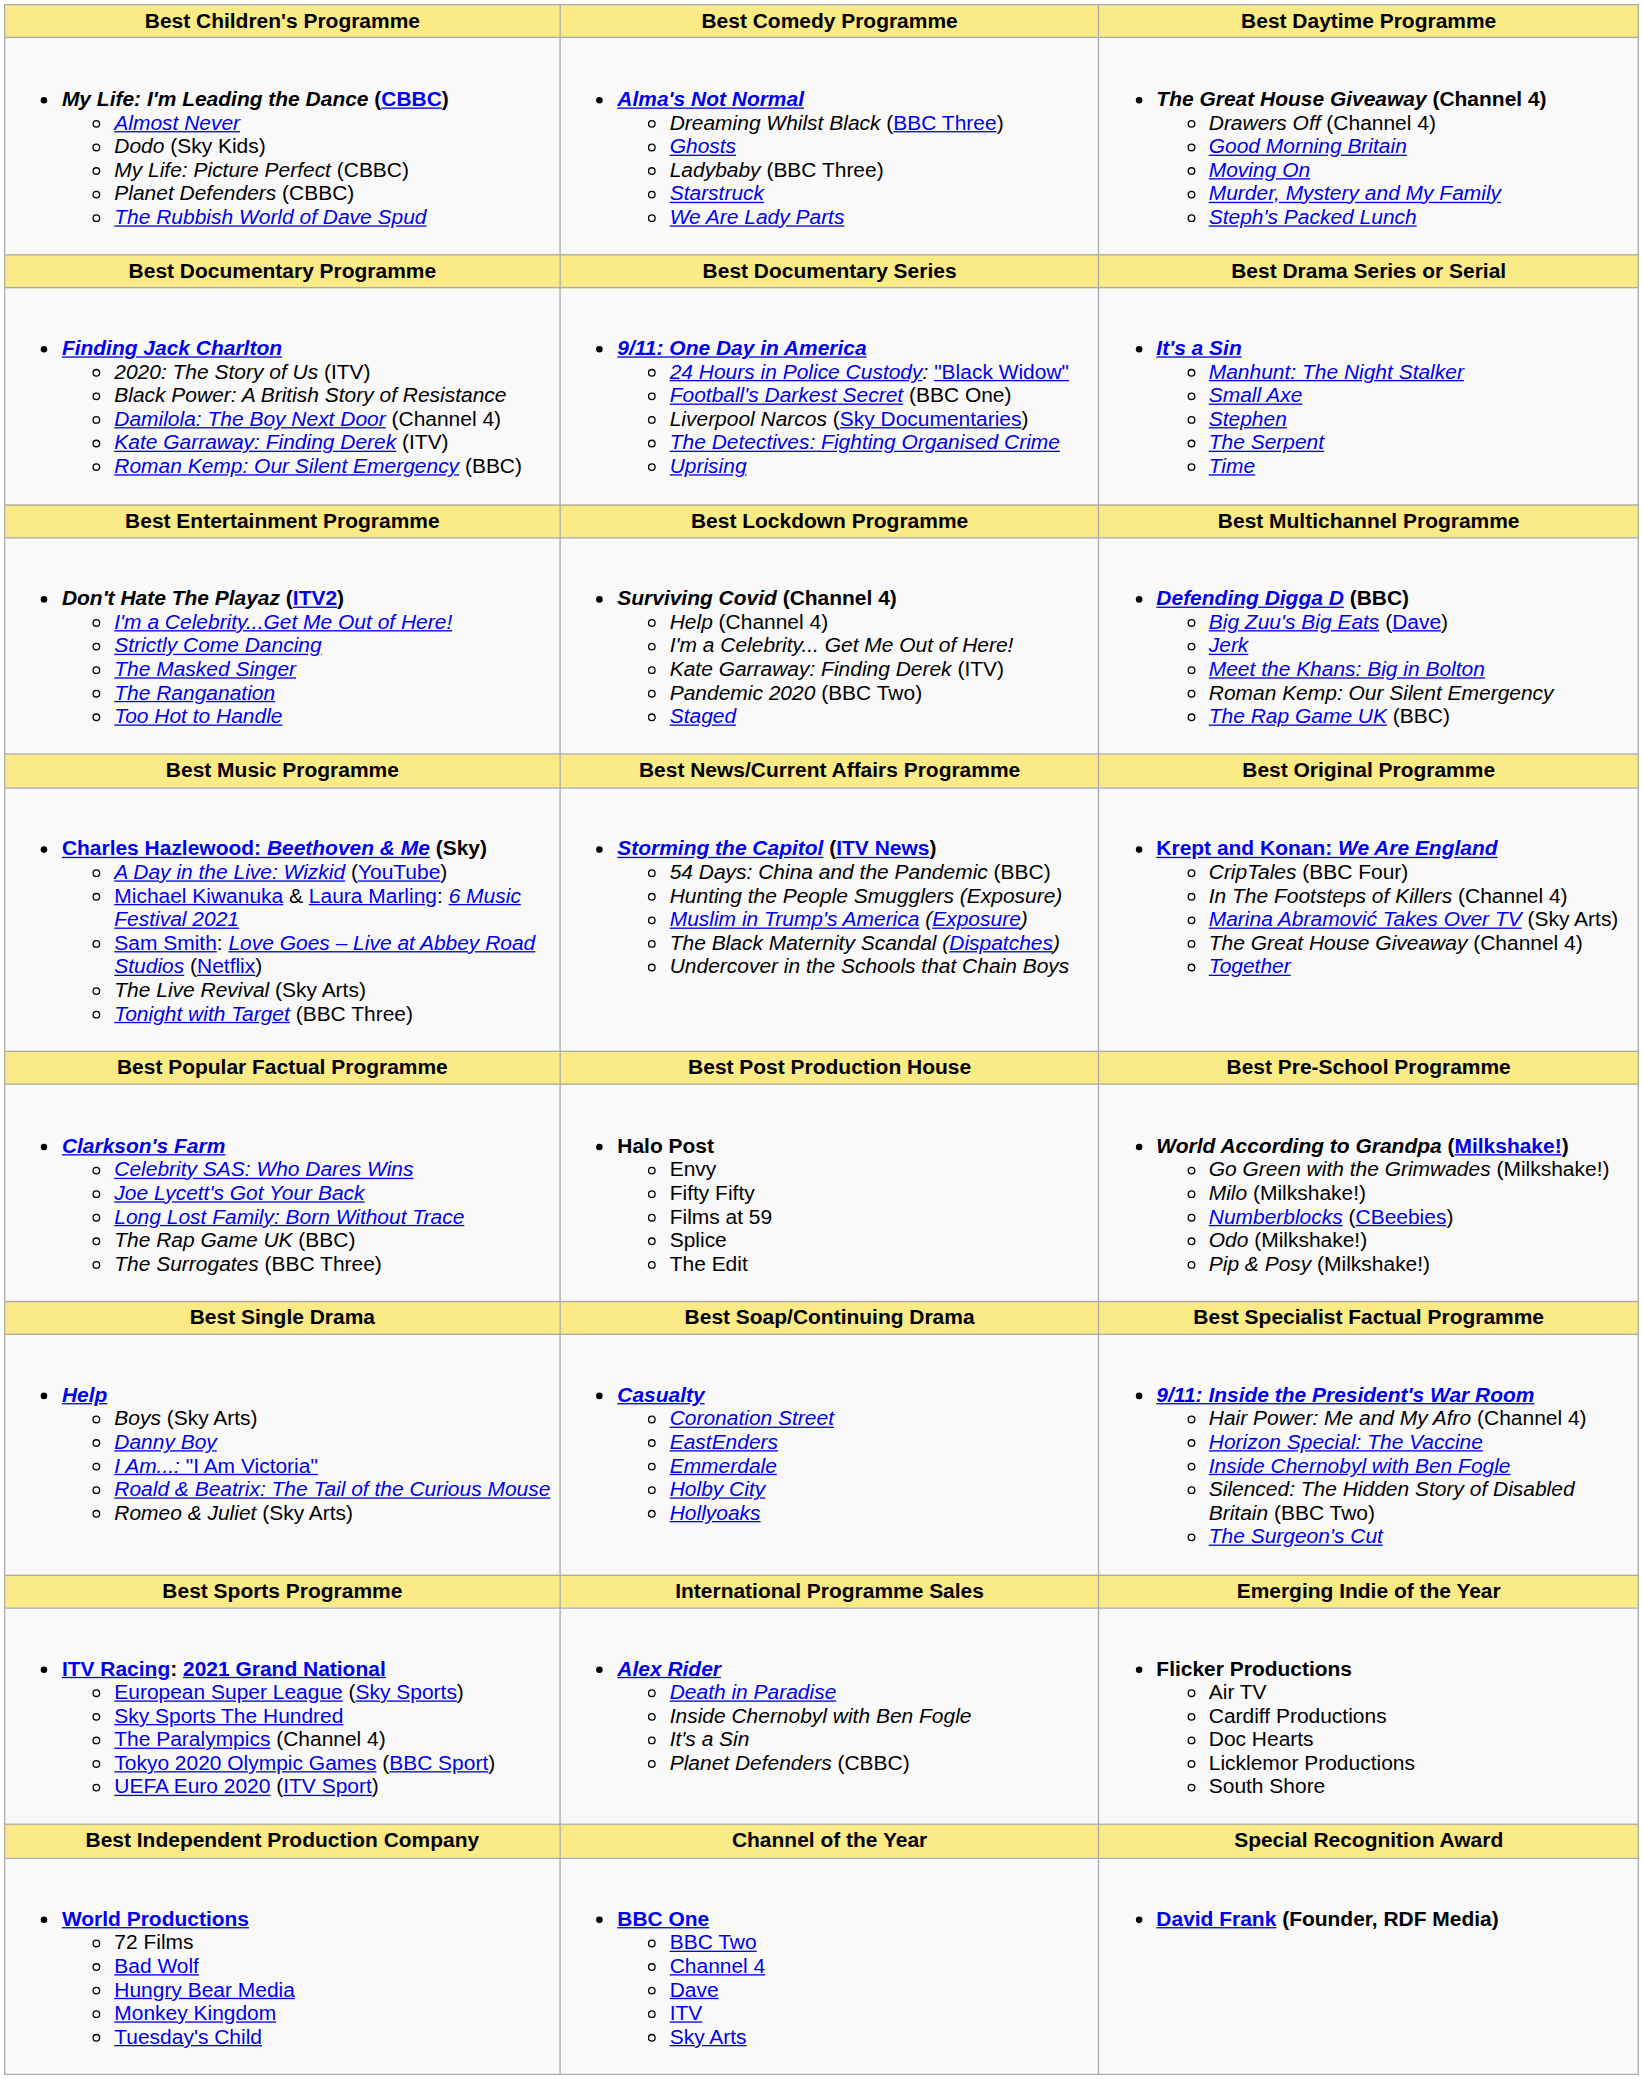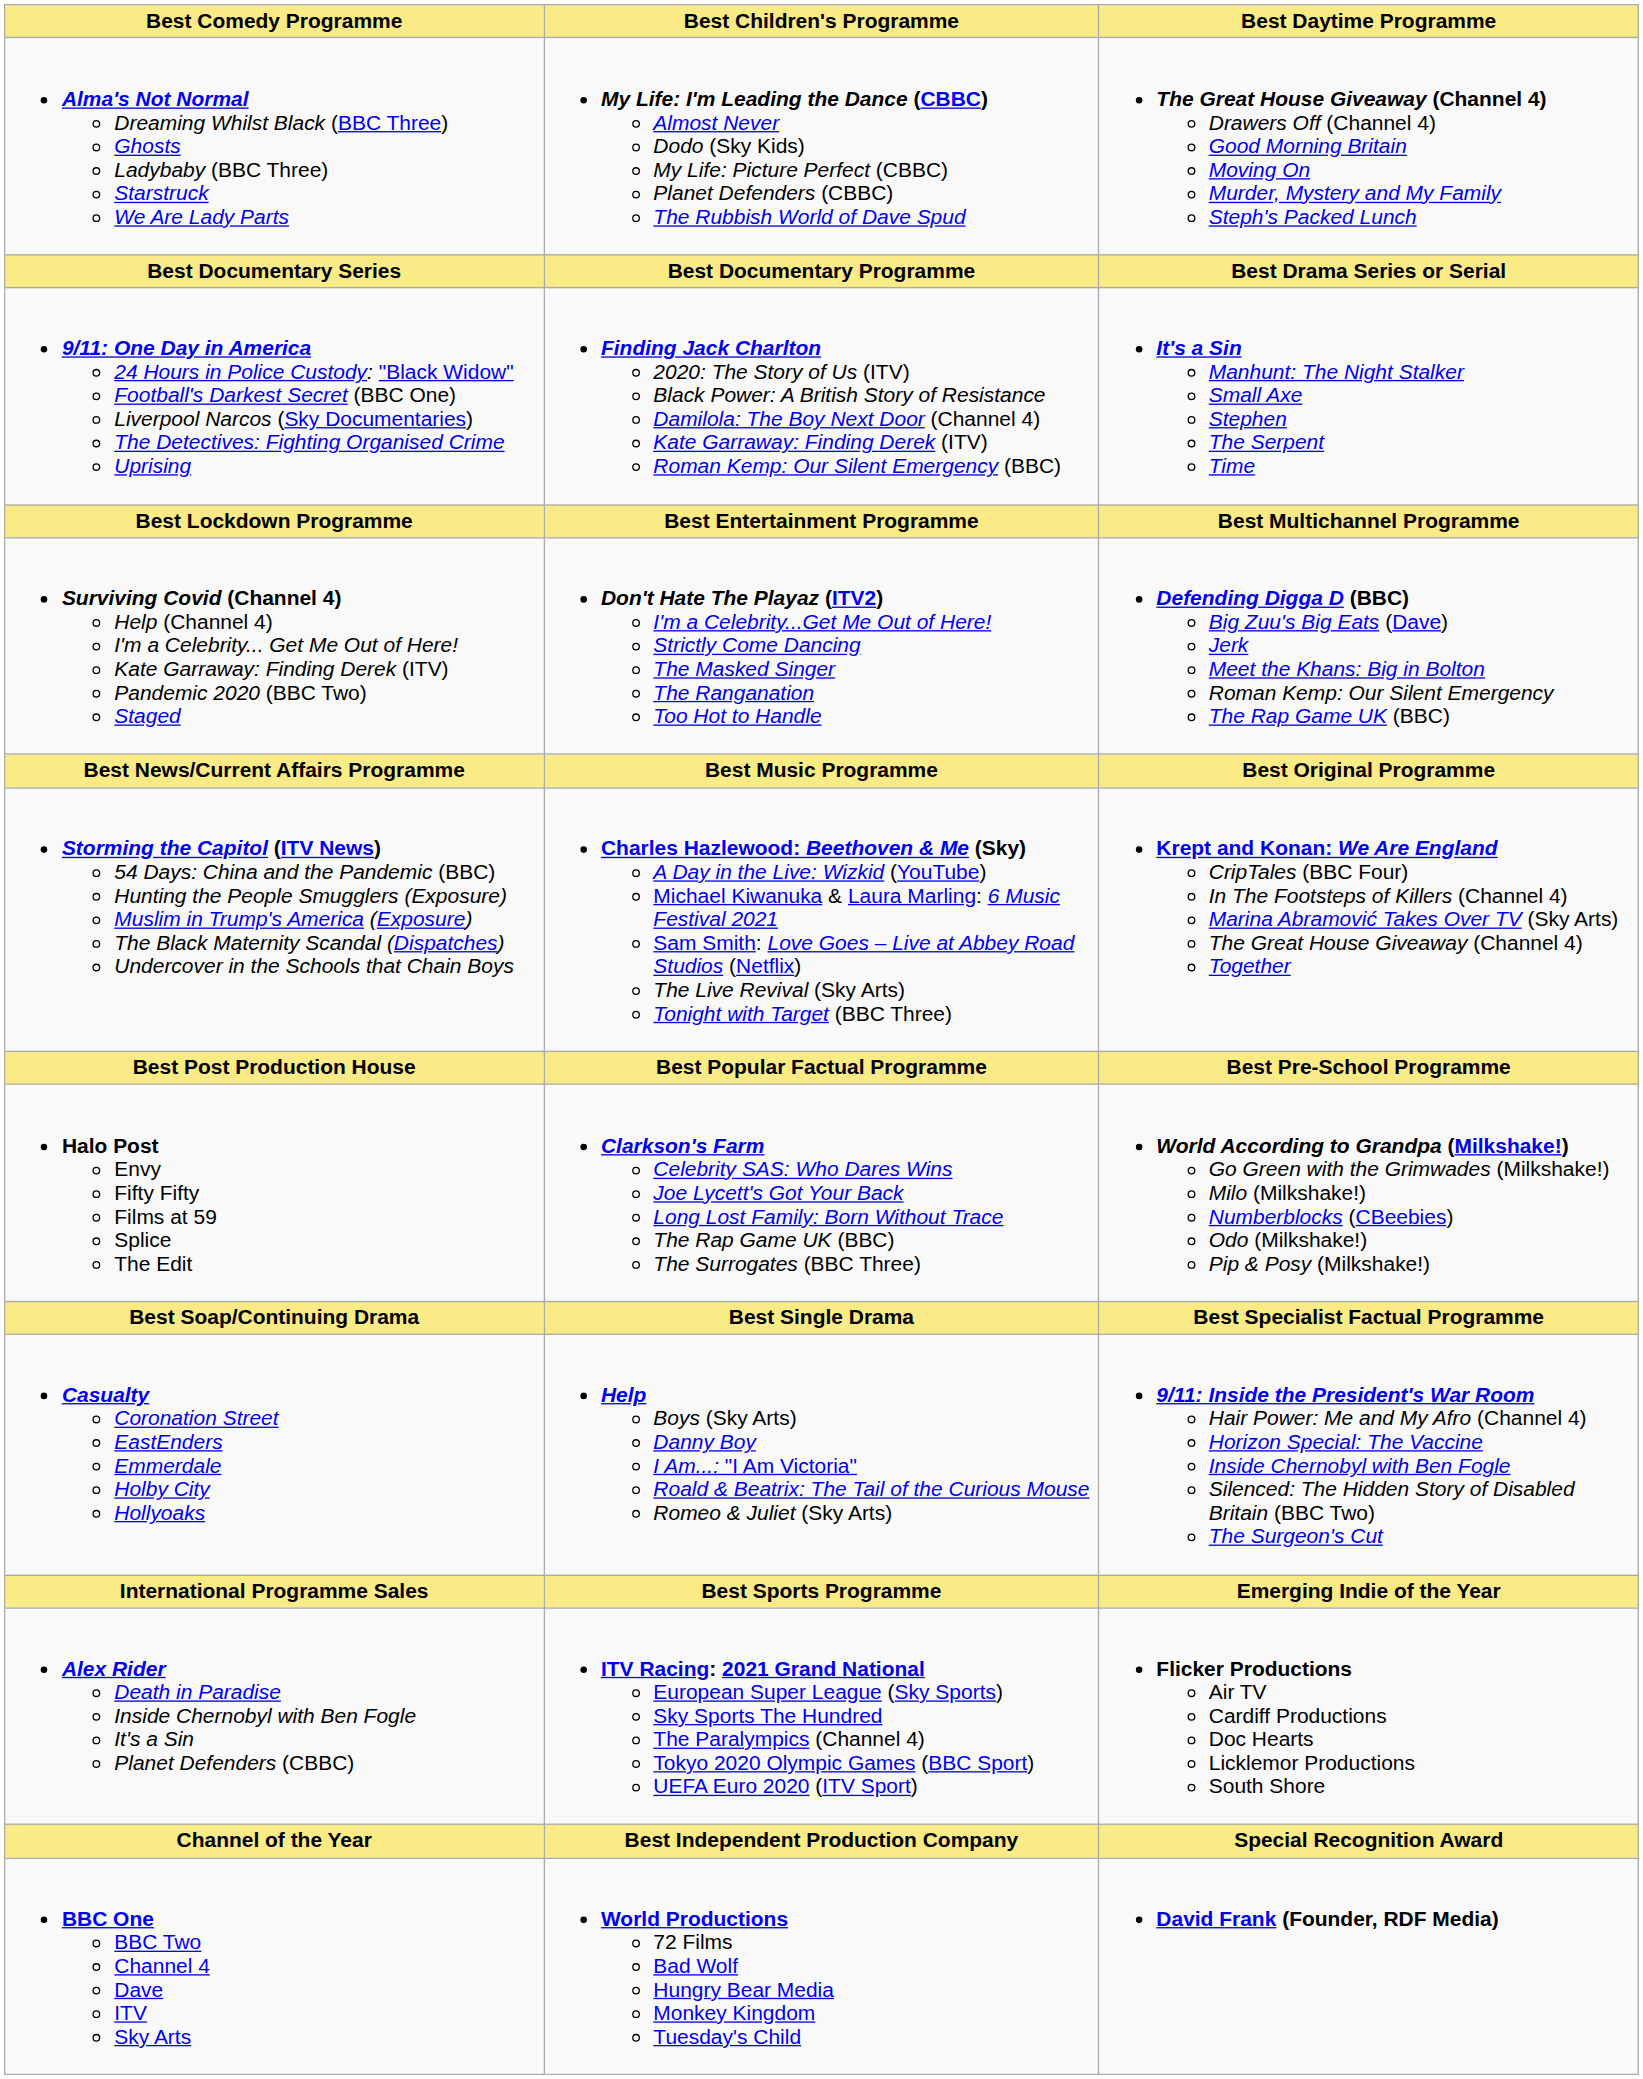columns swapped: (282, 21) <-> (830, 21)
